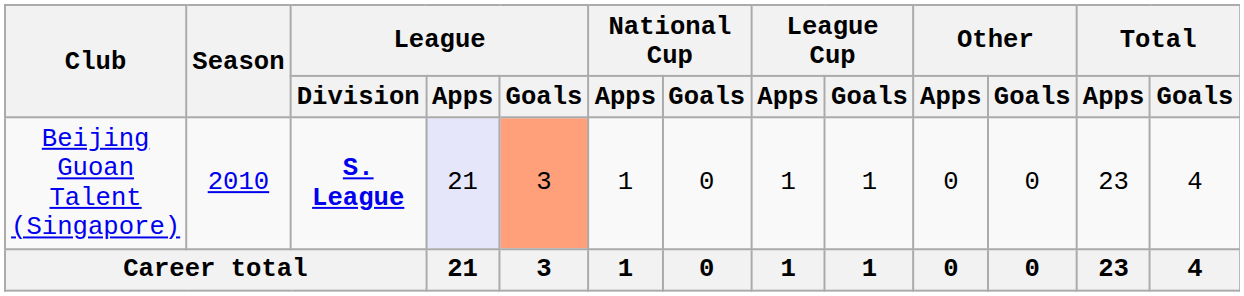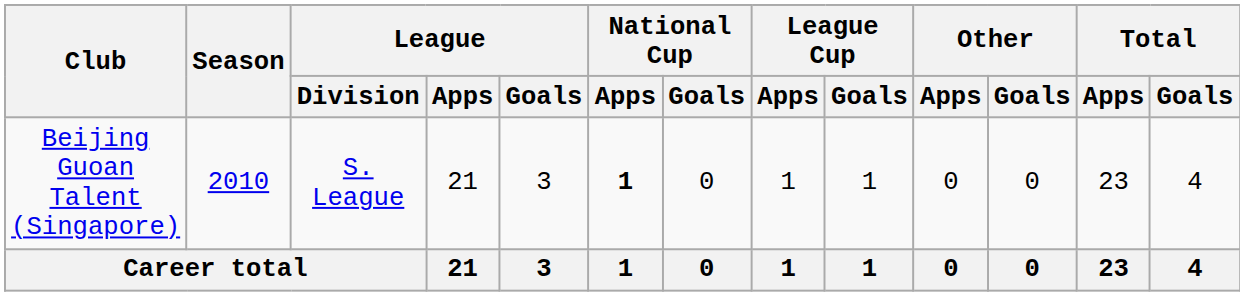(358, 183) bold -> (358, 183) normal
(463, 183) lavender background -> (463, 183) no background
(544, 183) lightsalmon background -> (544, 183) no background
(625, 183) normal -> (625, 183) bold
